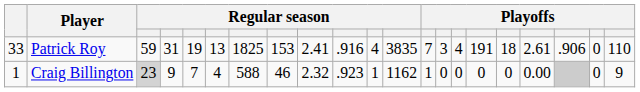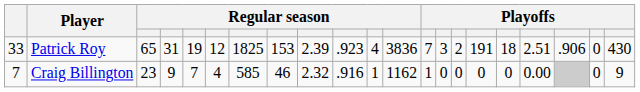(148, 49) 59 -> (148, 49) 65
(217, 49) 13 -> (217, 49) 12
(315, 49) 2.41 -> (315, 49) 2.39
(350, 49) .916 -> (350, 49) .923
(402, 49) 3835 -> (402, 49) 3836
(459, 49) 4 -> (459, 49) 2
(537, 49) 2.61 -> (537, 49) 2.51
(619, 49) 110 -> (620, 49) 430
(16, 73) 1 -> (16, 73) 7
(148, 73) lightgrey background -> (148, 73) no background
(248, 73) 588 -> (248, 73) 585
(350, 73) .923 -> (350, 73) .916
